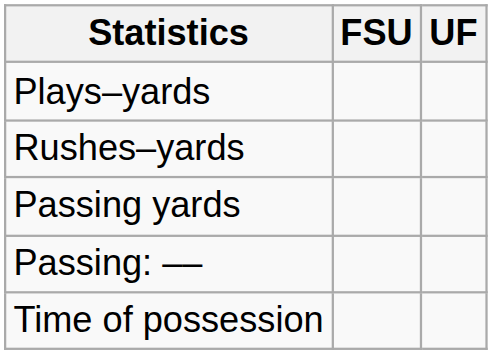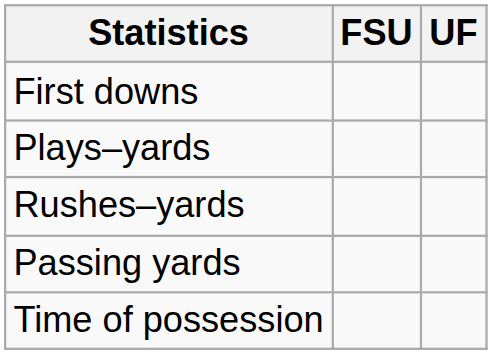+ row: (106, 90)
- row: (108, 262)
